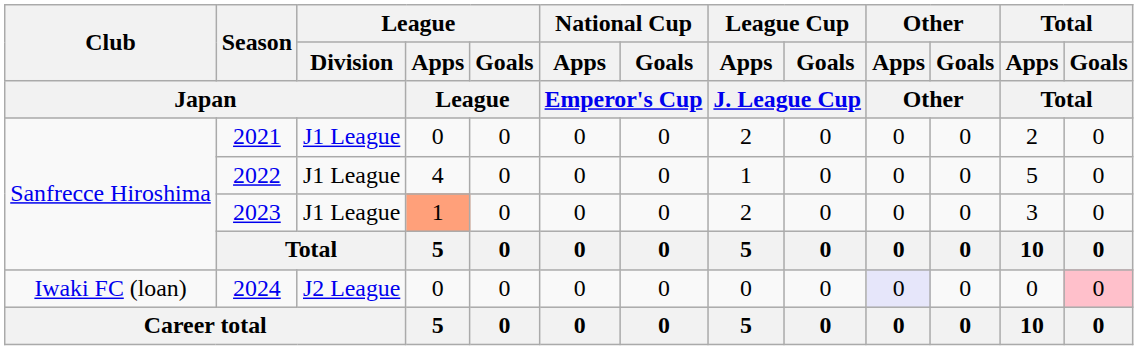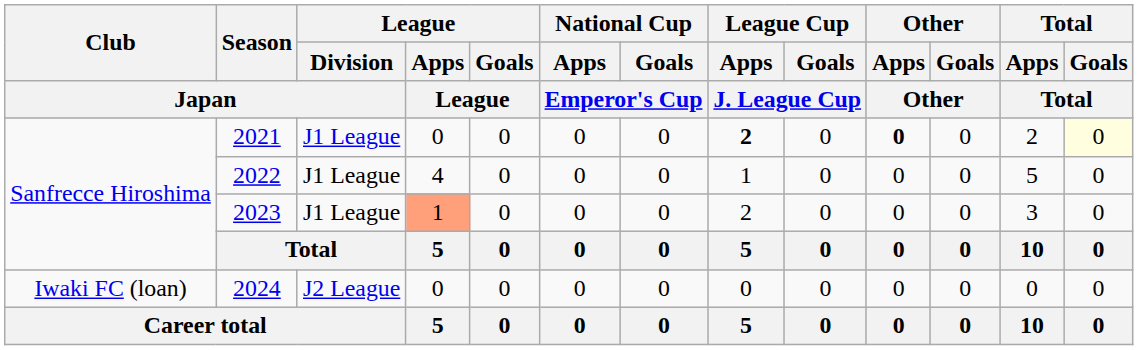(746, 136) normal -> (746, 136) bold
(899, 136) normal -> (899, 136) bold
(1099, 136) no background -> (1099, 136) lightyellow background
(899, 288) lavender background -> (899, 288) no background
(1099, 288) pink background -> (1099, 288) no background
